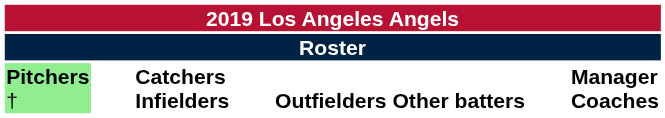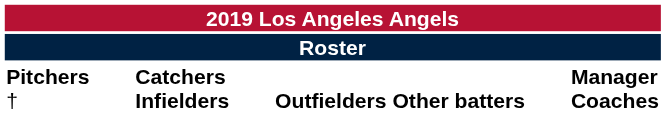(48, 88) lightgreen background -> (48, 88) no background
